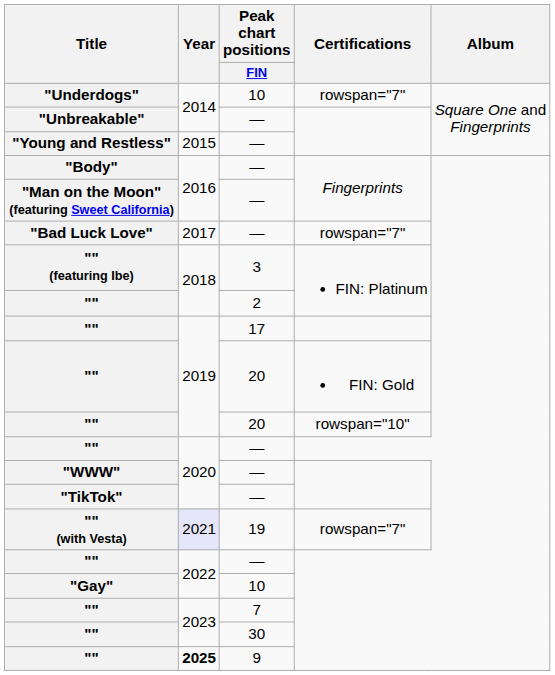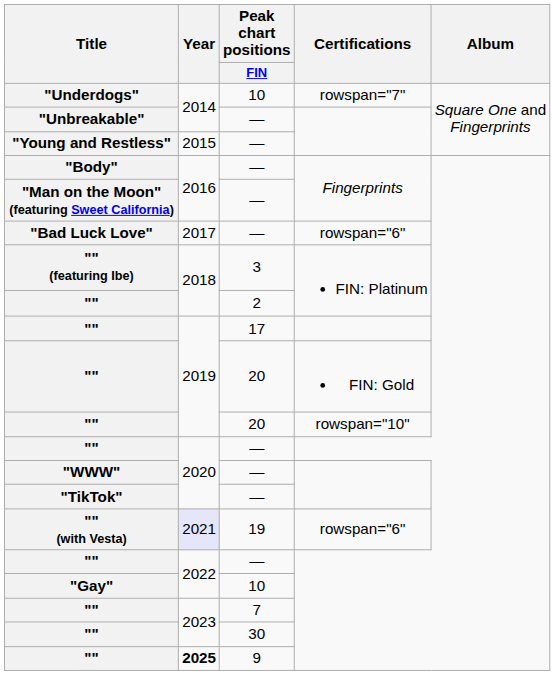(363, 232) rowspan="7" -> (363, 232) rowspan="6"
(363, 529) rowspan="7" -> (363, 529) rowspan="6"
